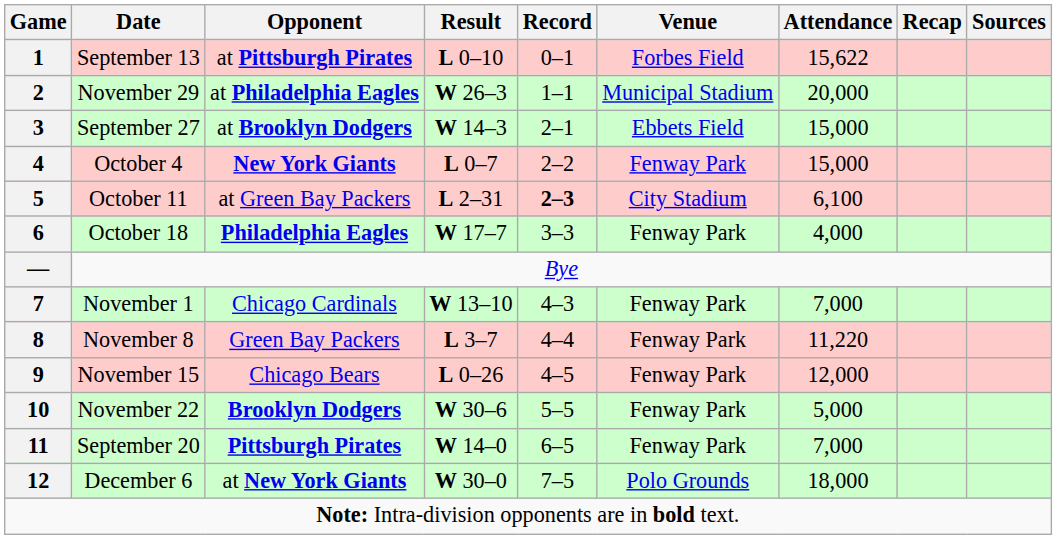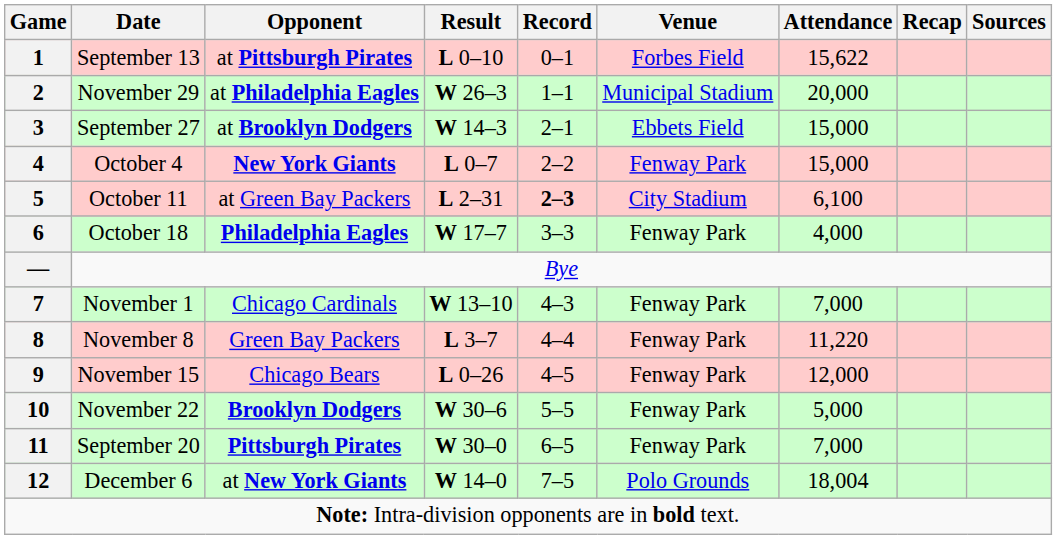(471, 445) W 14–0 -> (471, 445) W 30–0
(471, 480) W 30–0 -> (471, 480) W 14–0
(838, 480) 18,000 -> (838, 480) 18,004
